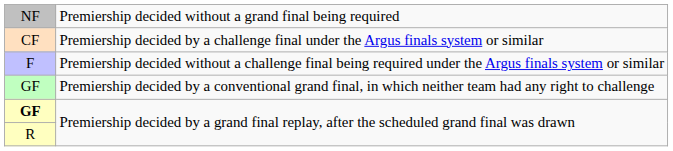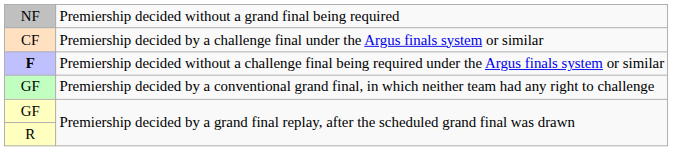(30, 63) normal -> (30, 63) bold
(30, 110) bold -> (30, 110) normal
